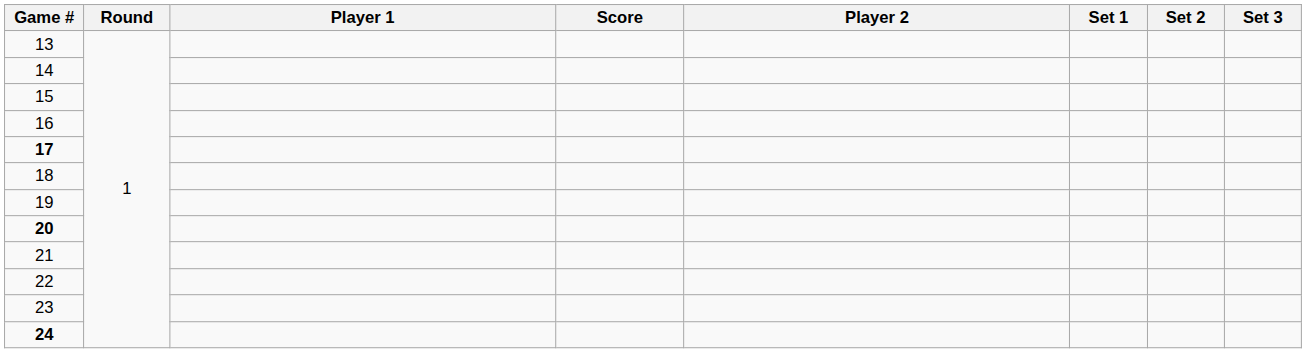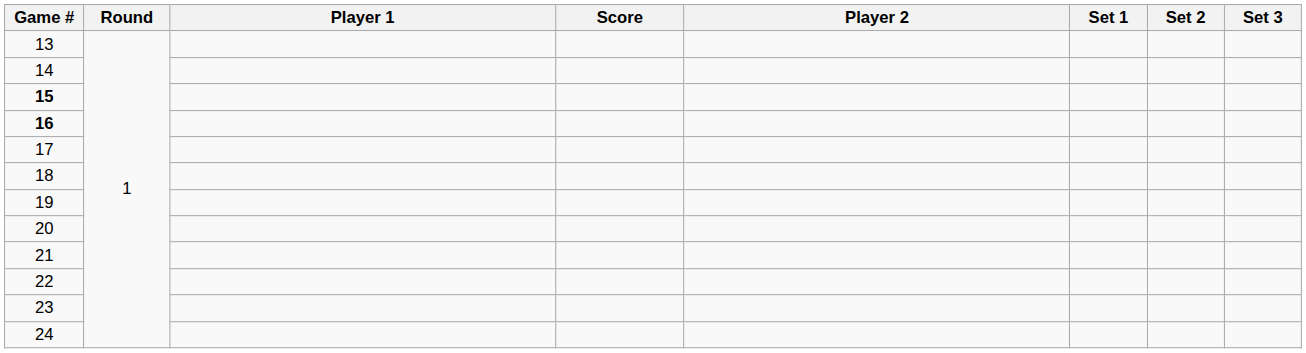(44, 96) normal -> (44, 96) bold
(44, 123) normal -> (44, 123) bold
(44, 149) bold -> (44, 149) normal
(44, 228) bold -> (44, 228) normal
(44, 334) bold -> (44, 334) normal
